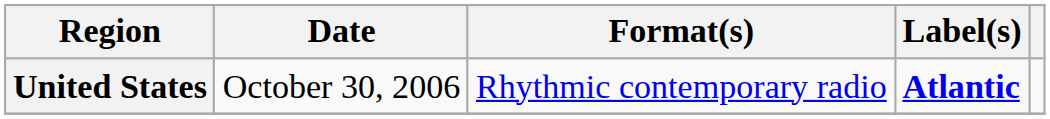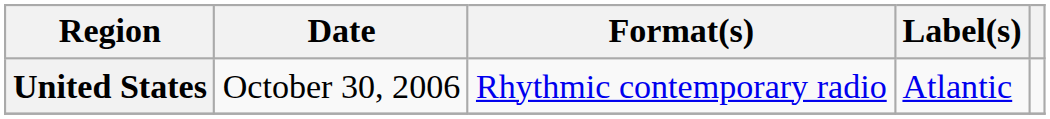(961, 85) bold -> (957, 85) normal
